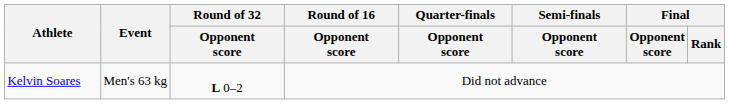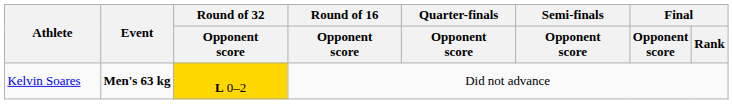(135, 81) normal -> (137, 81) bold
(227, 88) no background -> (231, 88) gold background
